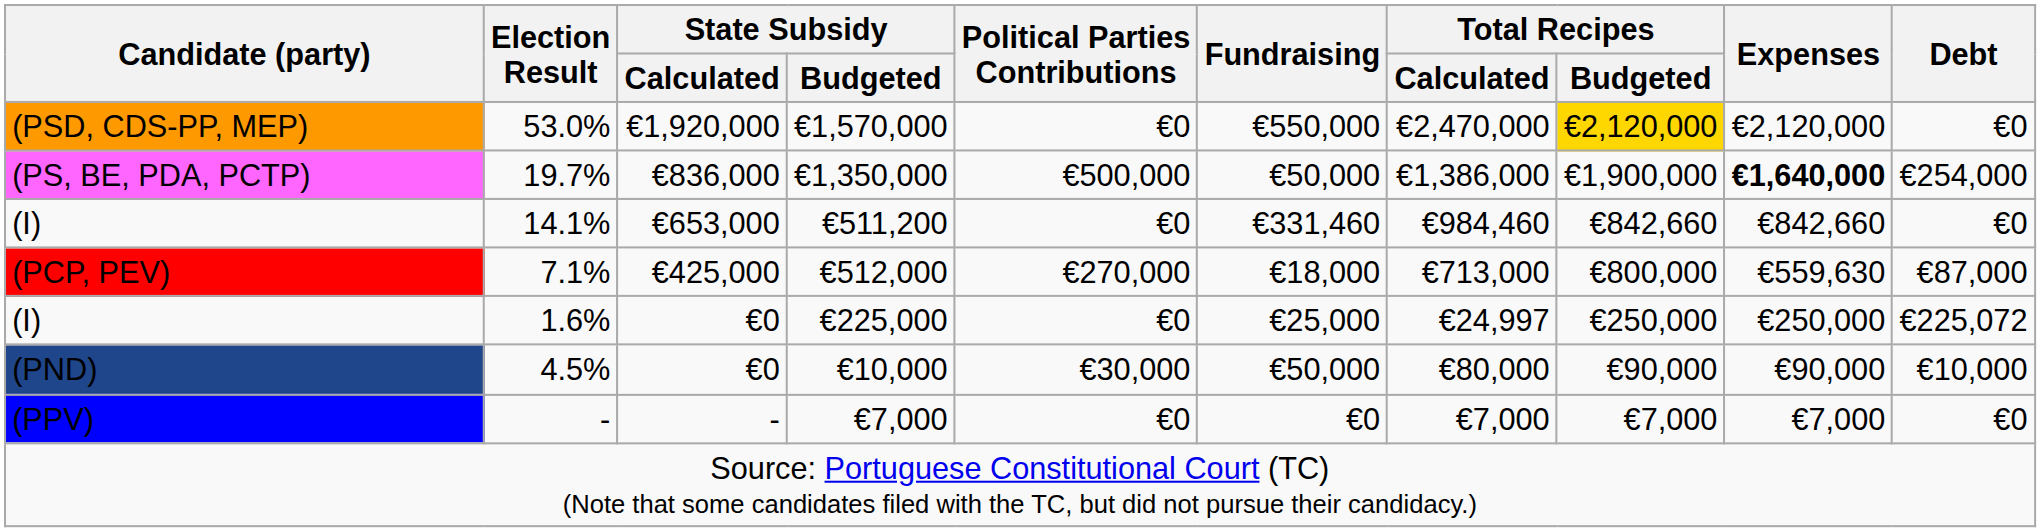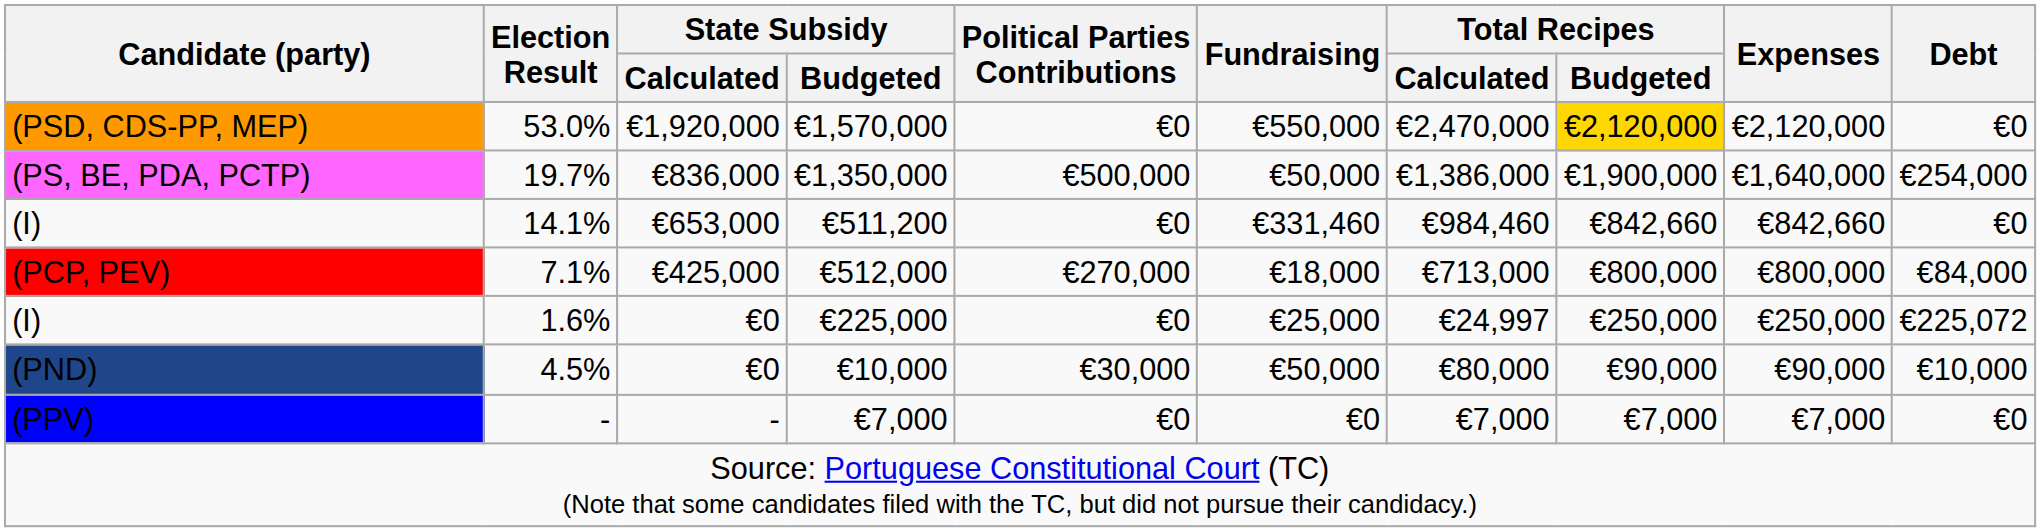(1808, 175) bold -> (1808, 175) normal
(1821, 273) €559,630 -> (1821, 273) €800,000
(1972, 273) €87,000 -> (1972, 273) €84,000
